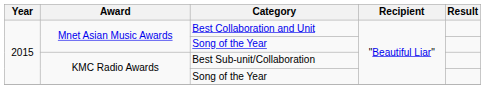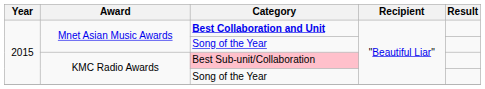(254, 28) normal -> (259, 28) bold
(254, 60) no background -> (254, 60) pink background
